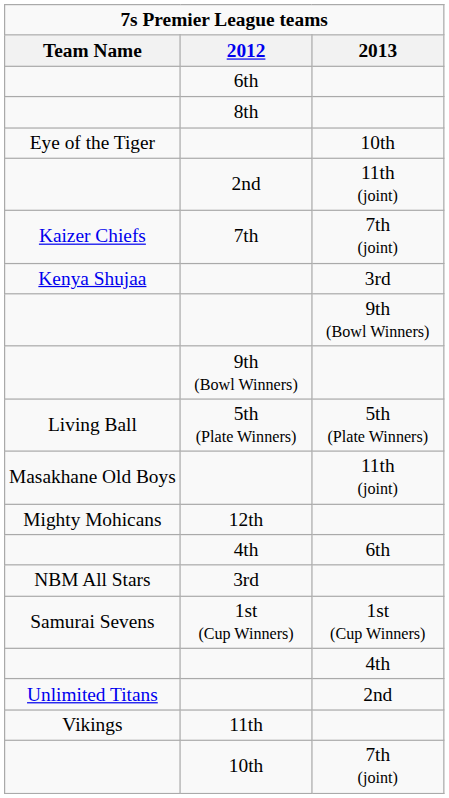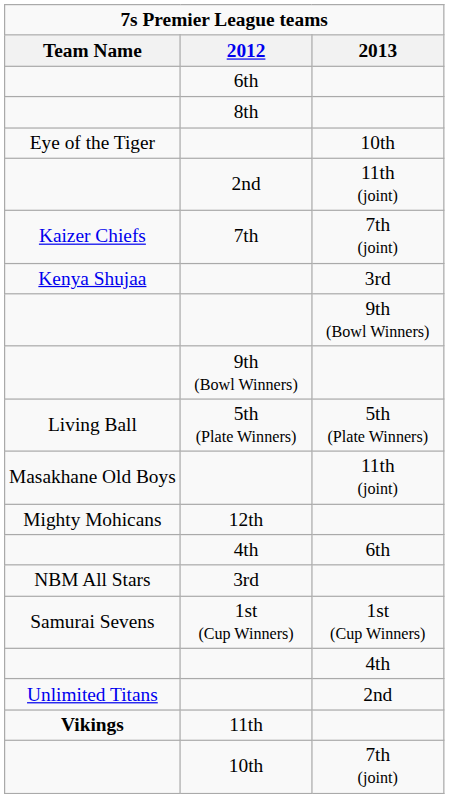(92, 724) normal -> (92, 724) bold
